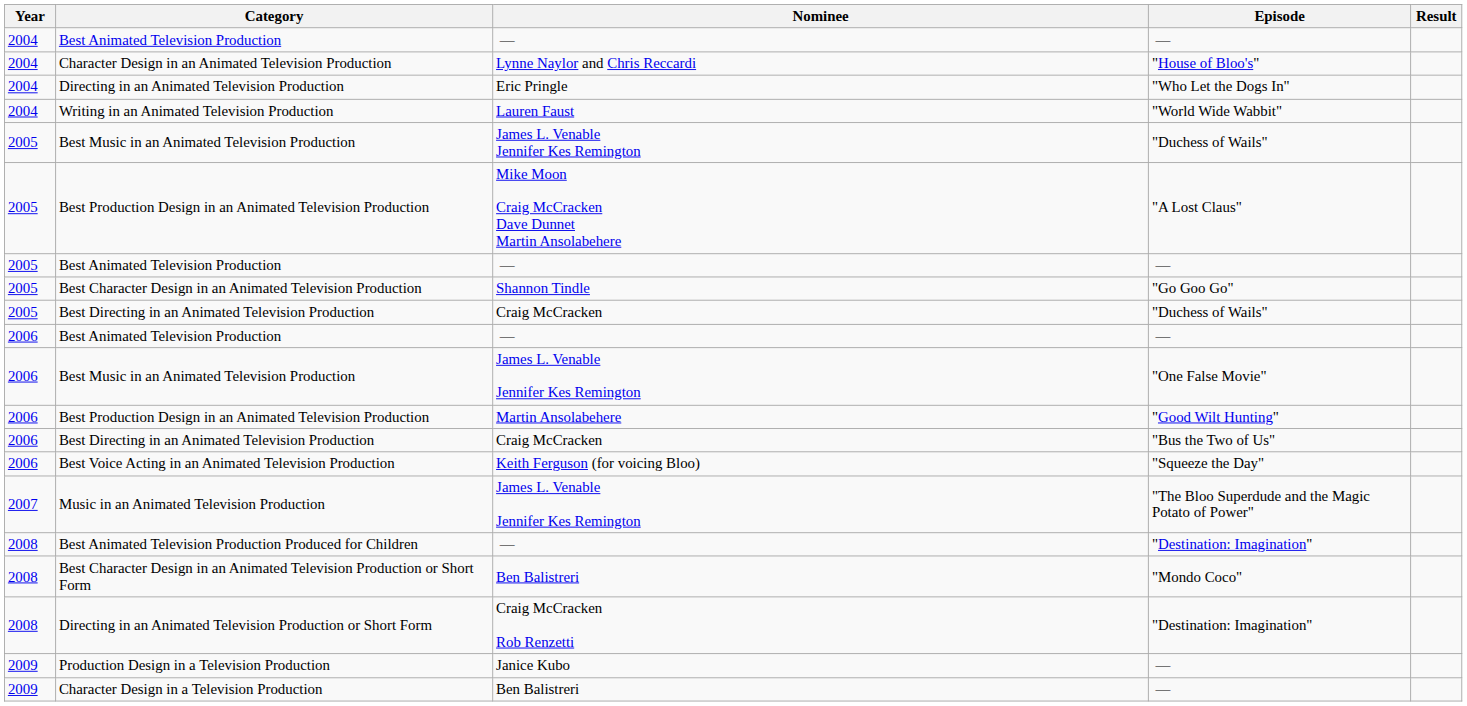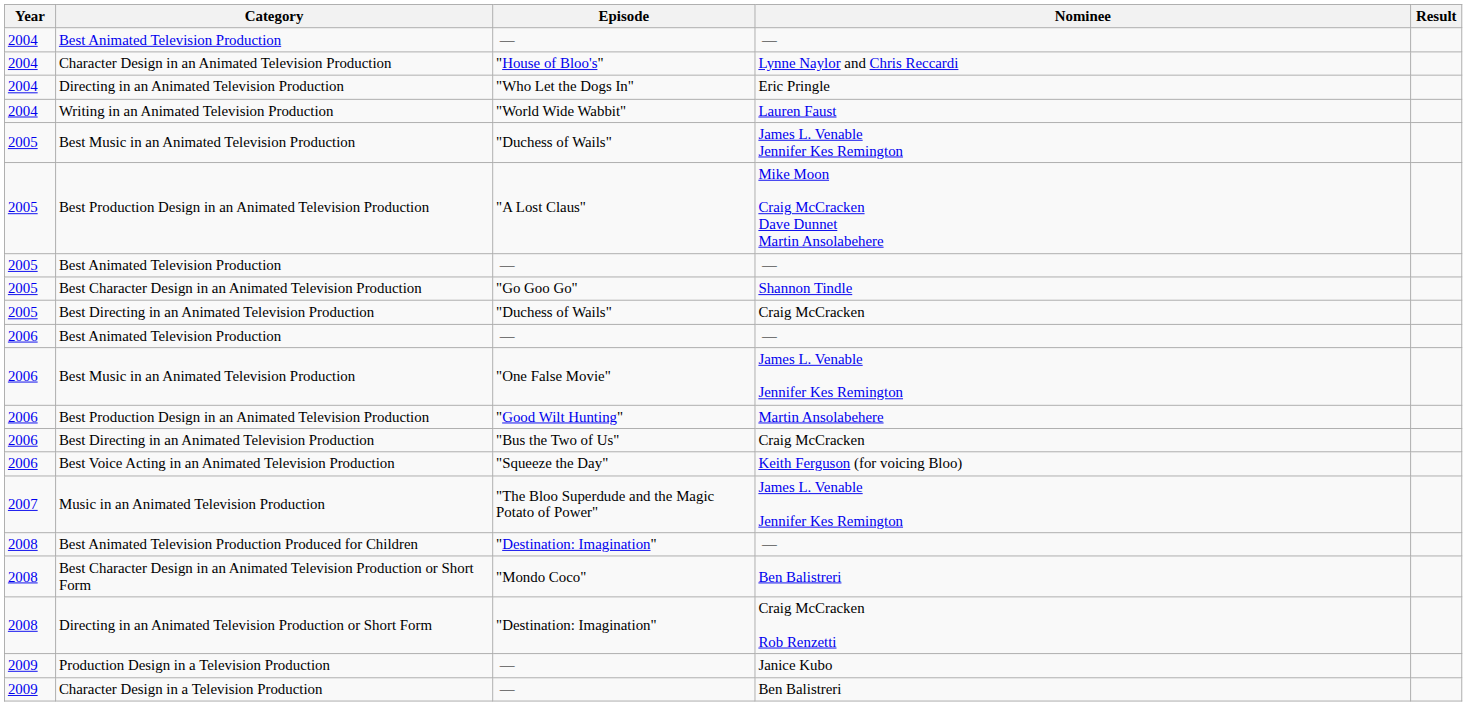columns swapped: (821, 16) <-> (1280, 16)
